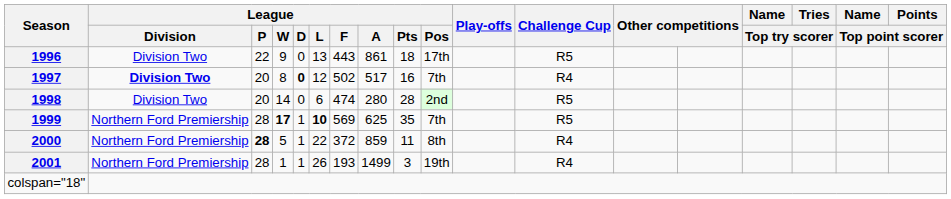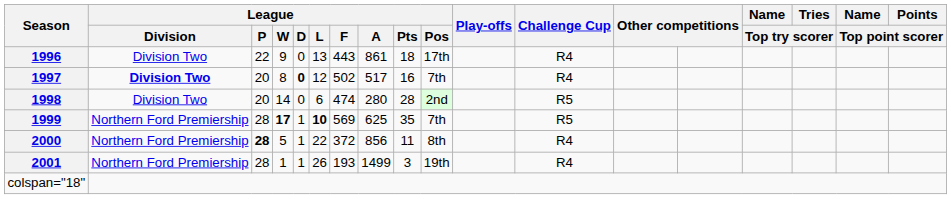(564, 57) R5 -> (564, 57) R4
(376, 141) 859 -> (376, 141) 856
